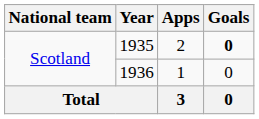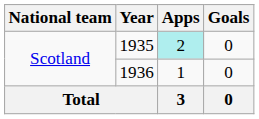(181, 45) no background -> (181, 45) paleturquoise background
(229, 45) bold -> (229, 45) normal
